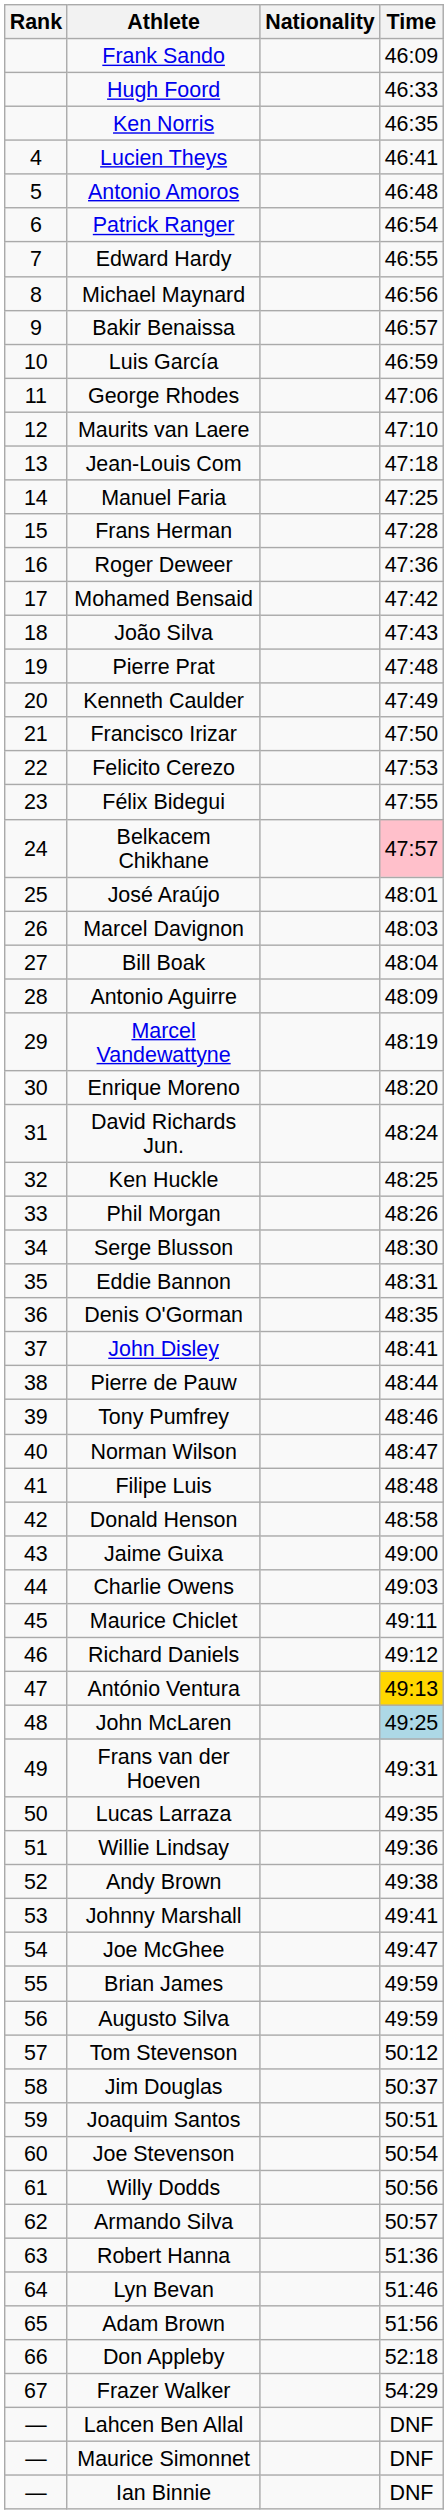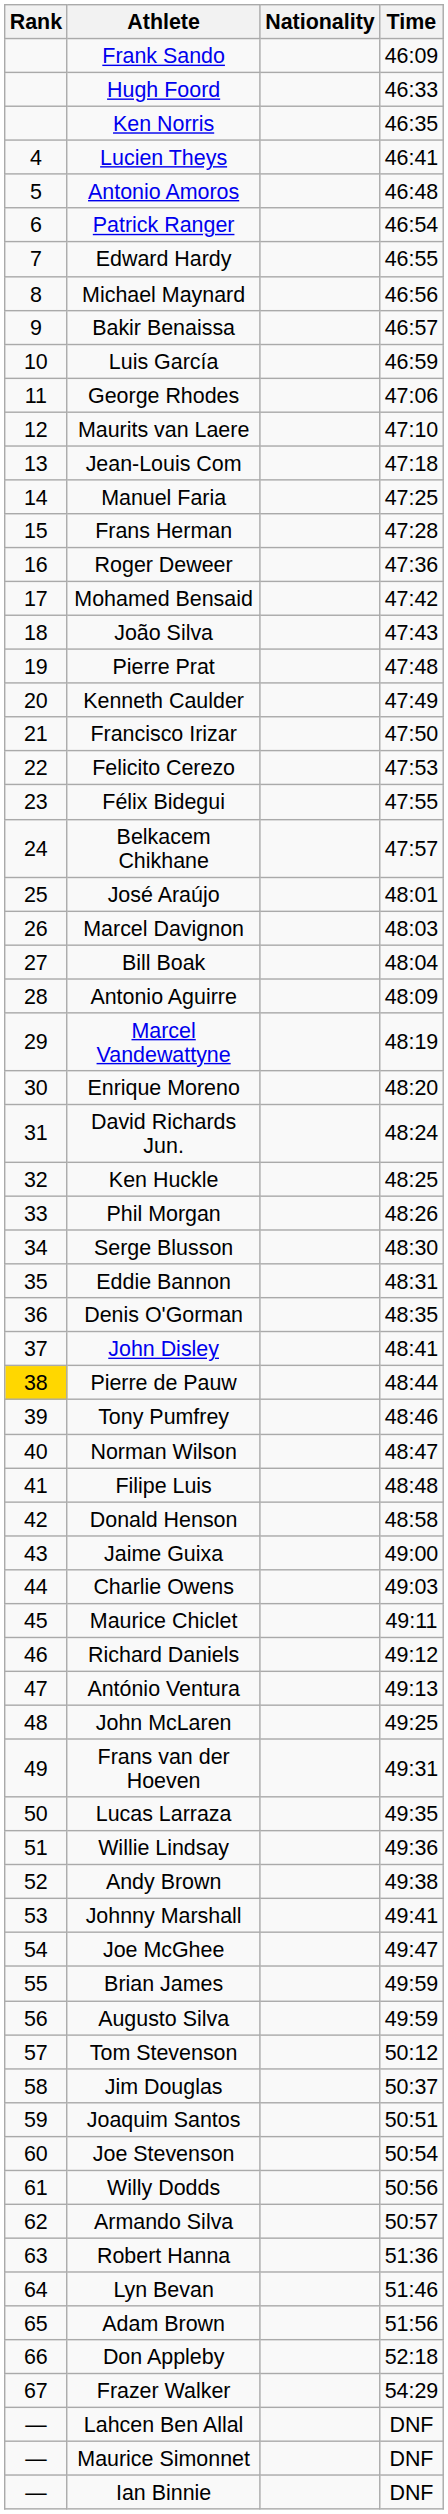(411, 848) pink background -> (411, 848) no background
(36, 1383) no background -> (36, 1383) gold background
(411, 1688) gold background -> (411, 1688) no background
(411, 1722) lightblue background -> (411, 1722) no background
